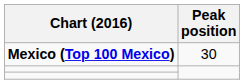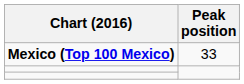(209, 54) 30 -> (209, 54) 33
